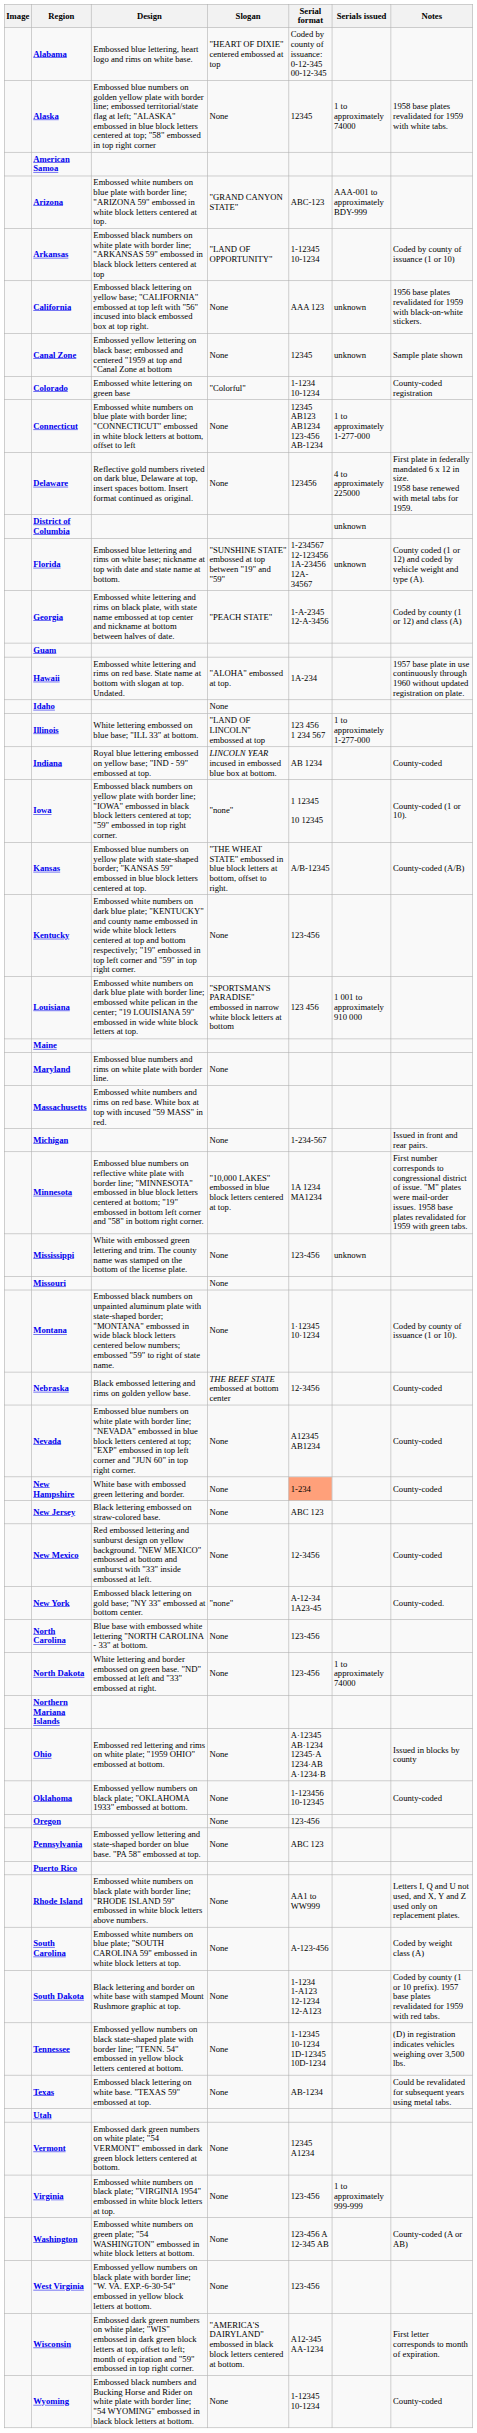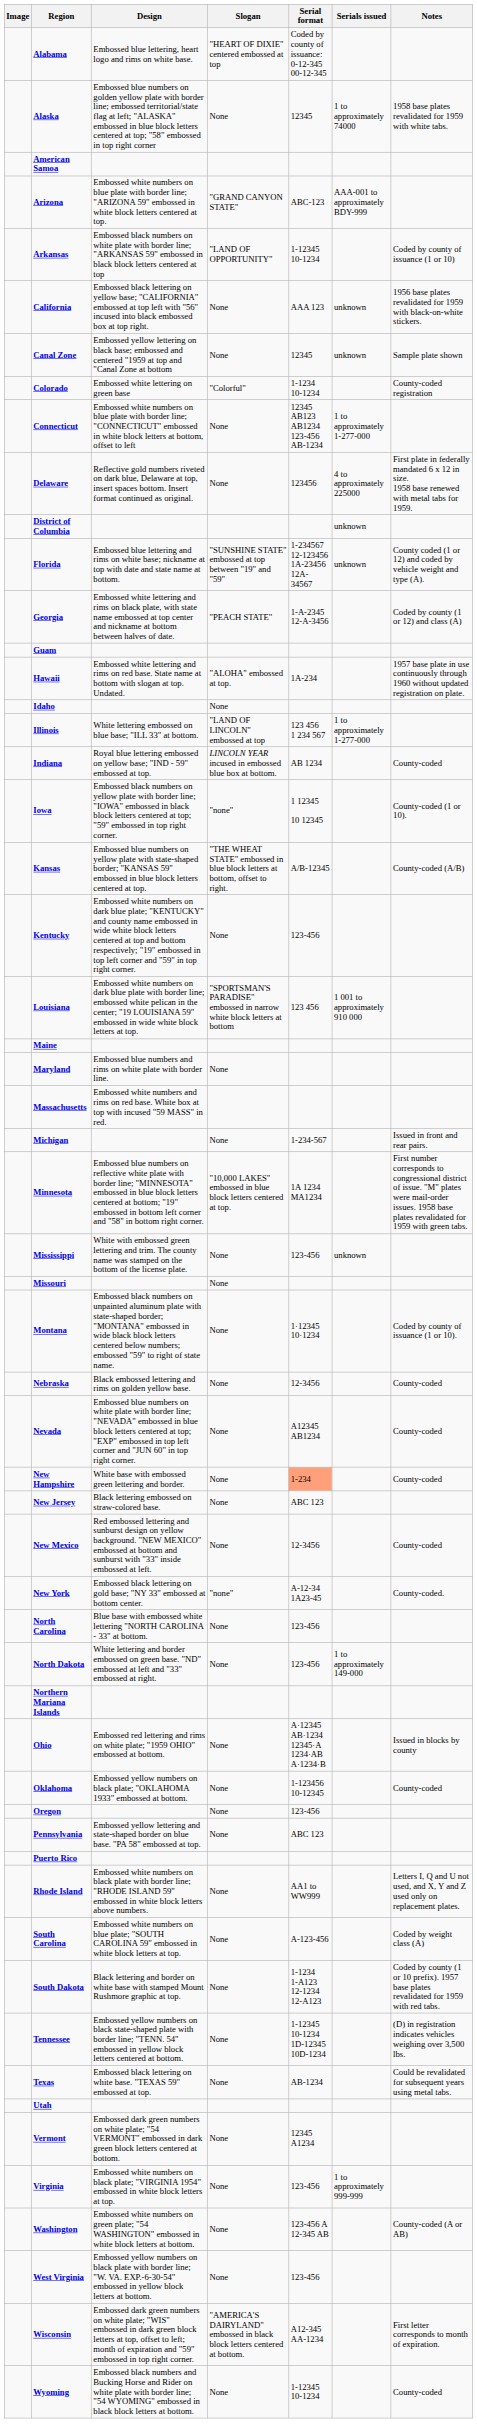(244, 1388) THE BEEF STATE embossed at bottom center -> (219, 1383) None
(359, 1674) 1 to approximately 74000 -> (359, 1664) 1 to approximately 149-000
